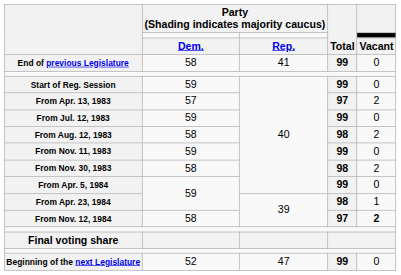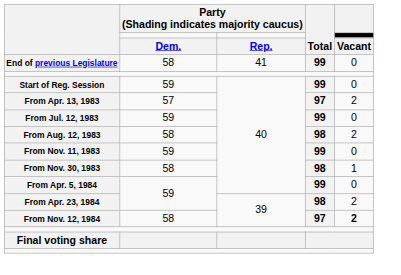(376, 168) 2 -> (354, 168) 1
(376, 201) 1 -> (354, 201) 2
- row: (73, 262)
